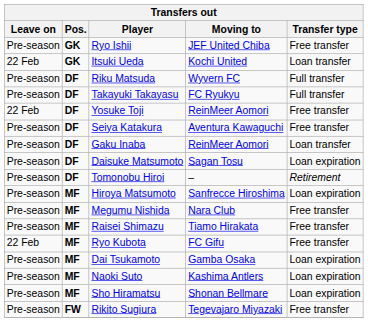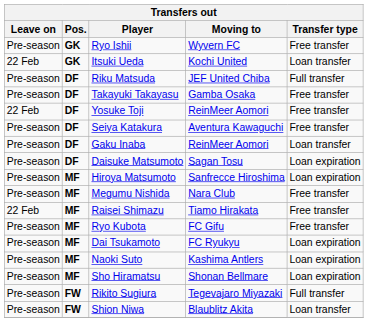(229, 45) JEF United Chiba -> (214, 45) Wyvern FC
(214, 78) Wyvern FC -> (229, 78) JEF United Chiba
(214, 95) FC Ryukyu -> (222, 95) Gamba Osaka
(317, 95) Full transfer -> (319, 95) Free transfer
- row: (128, 177)
(33, 227) Pre-season -> (23, 210) 22 Feb
(23, 243) 22 Feb -> (33, 227) Pre-season
(222, 260) Gamba Osaka -> (214, 243) FC Ryukyu
(319, 309) Free transfer -> (317, 293) Full transfer
+ row: (118, 309)
